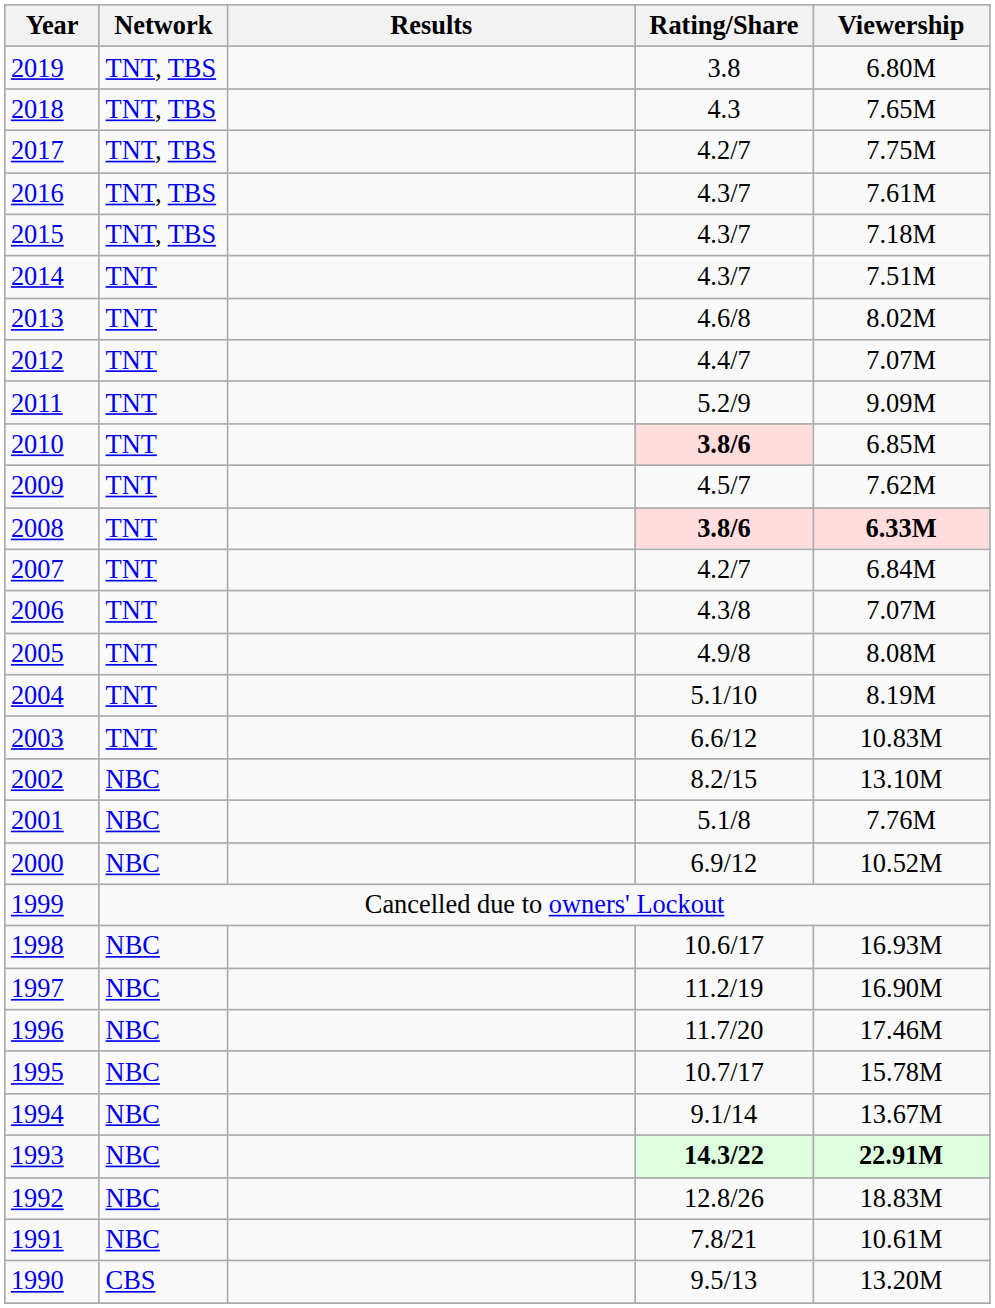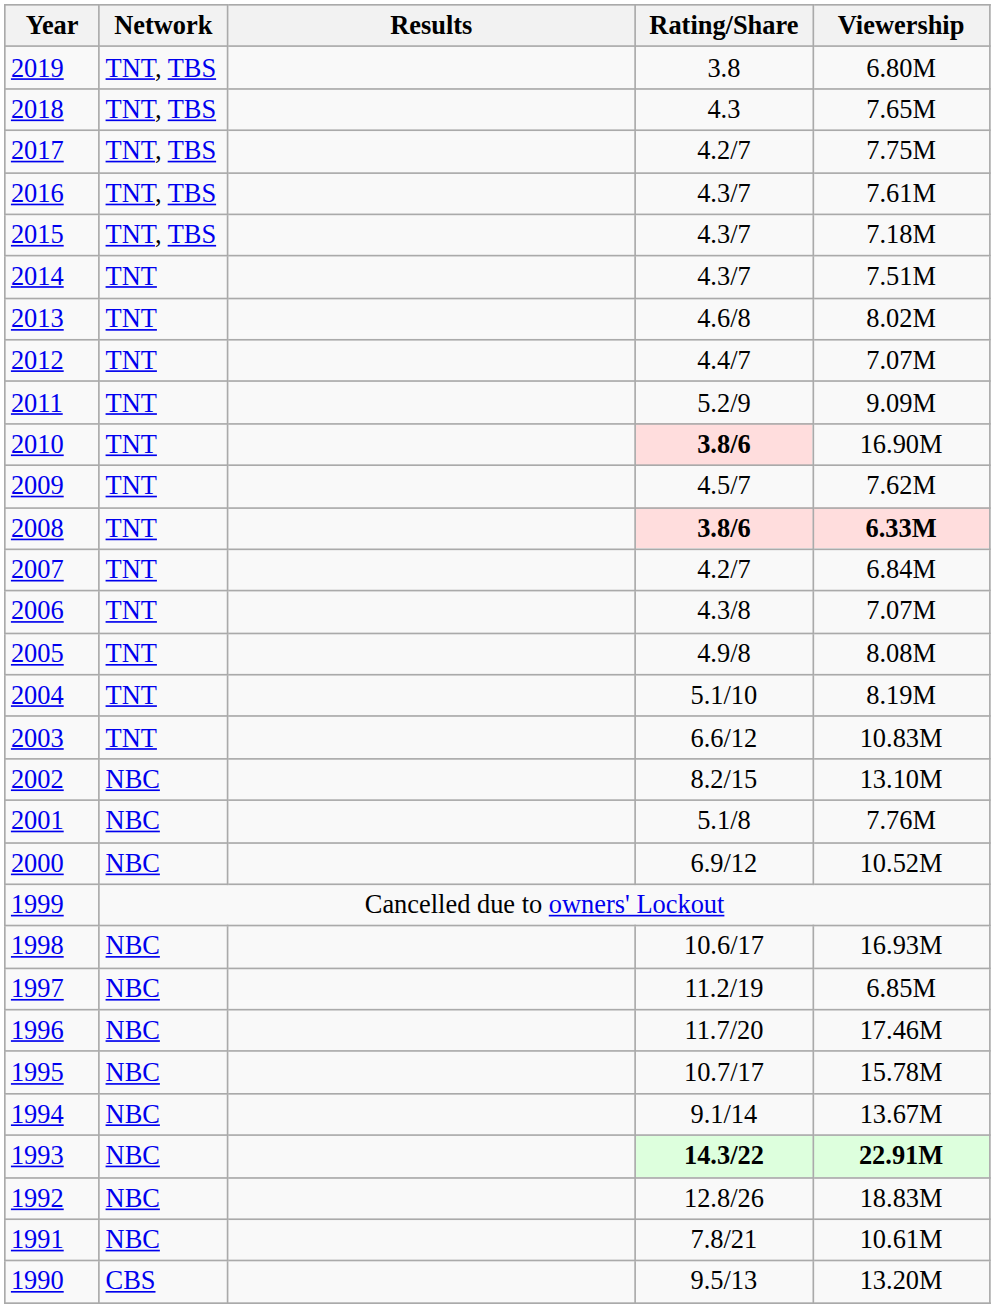(901, 444) 6.85M -> (901, 444) 16.90M
(901, 988) 16.90M -> (901, 988) 6.85M
